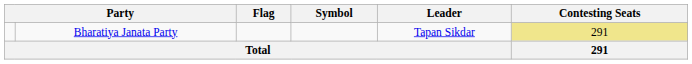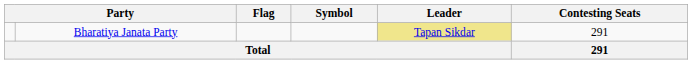(444, 31) no background -> (444, 31) khaki background
(600, 31) khaki background -> (600, 31) no background
